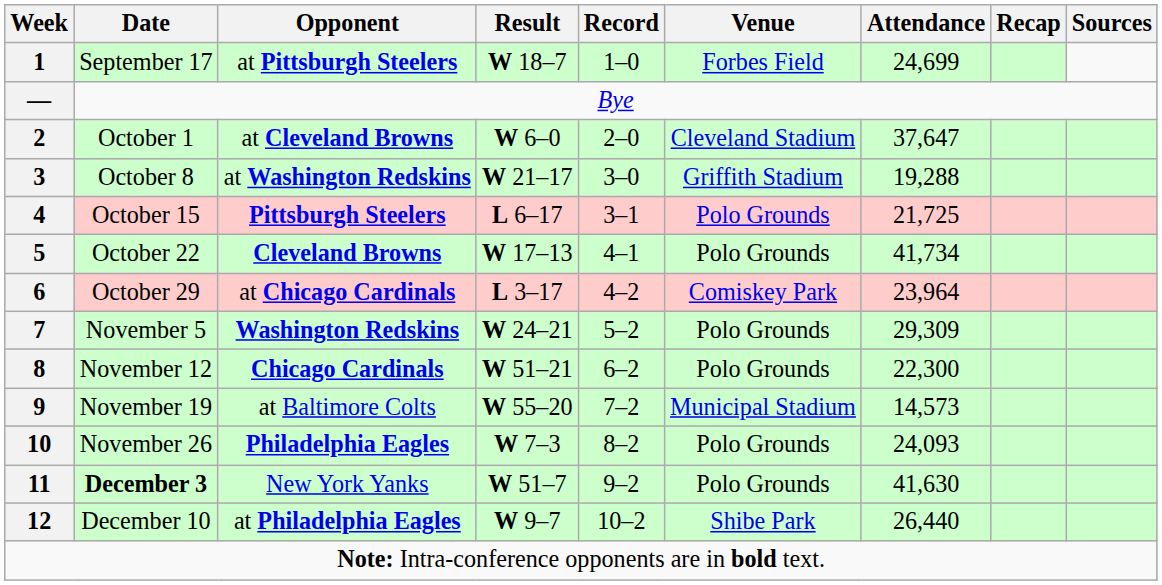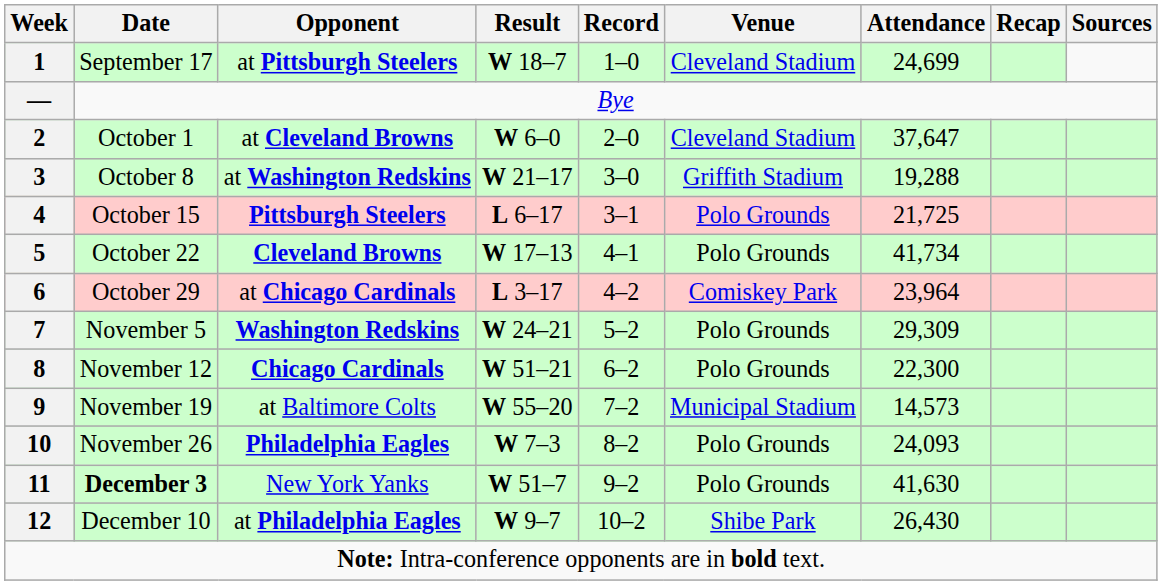(763, 61) Forbes Field -> (763, 61) Cleveland Stadium
(926, 521) 26,440 -> (926, 521) 26,430
